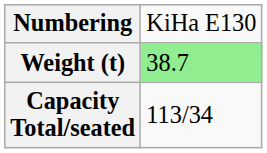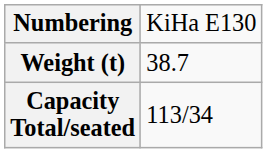(168, 62) lightgreen background -> (168, 62) no background
